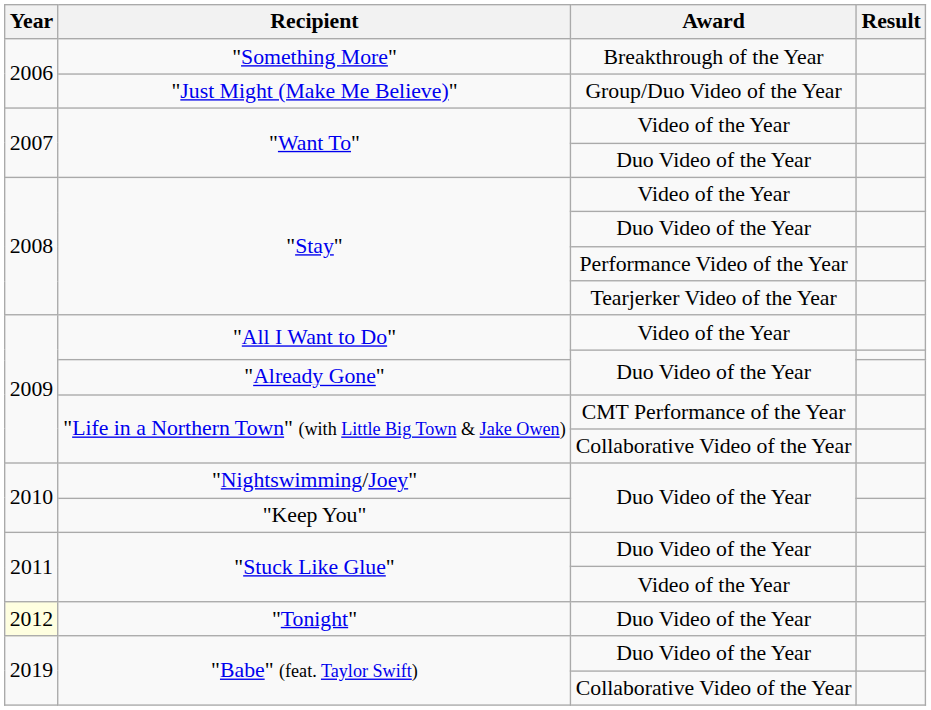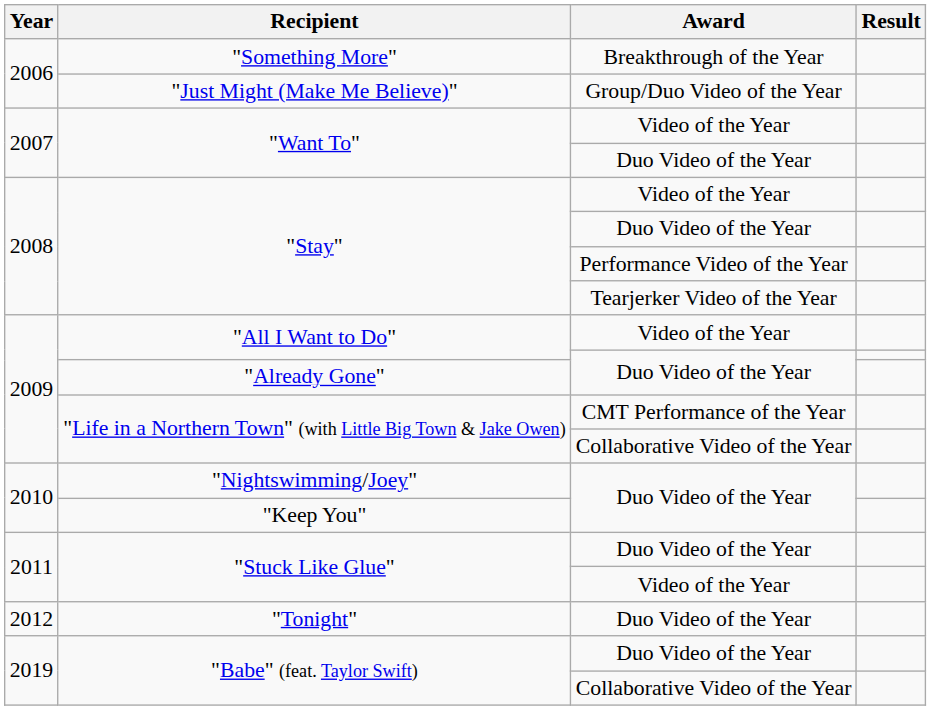(31, 618) lightyellow background -> (31, 618) no background
